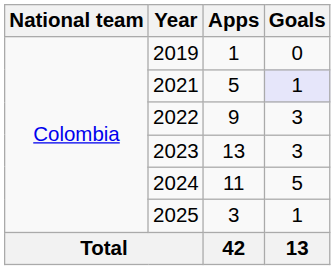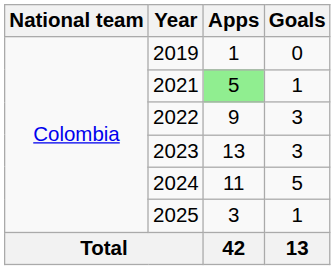(234, 85) no background -> (234, 85) lightgreen background
(297, 85) lavender background -> (297, 85) no background
